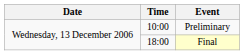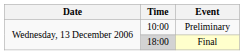(158, 42) no background -> (158, 42) lightgrey background
